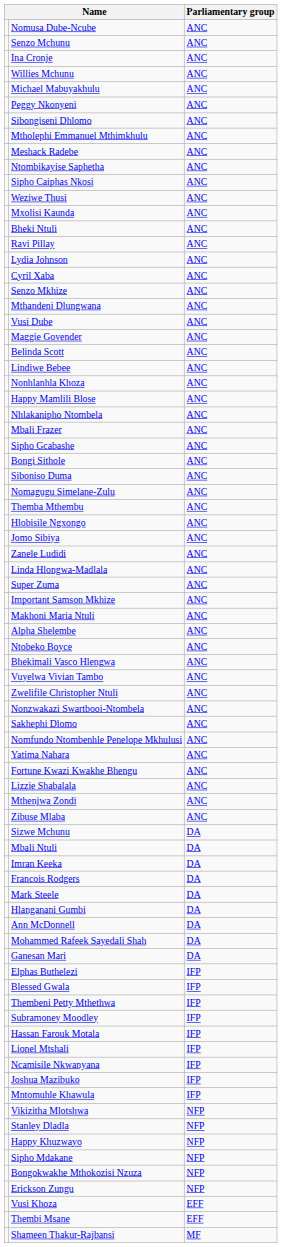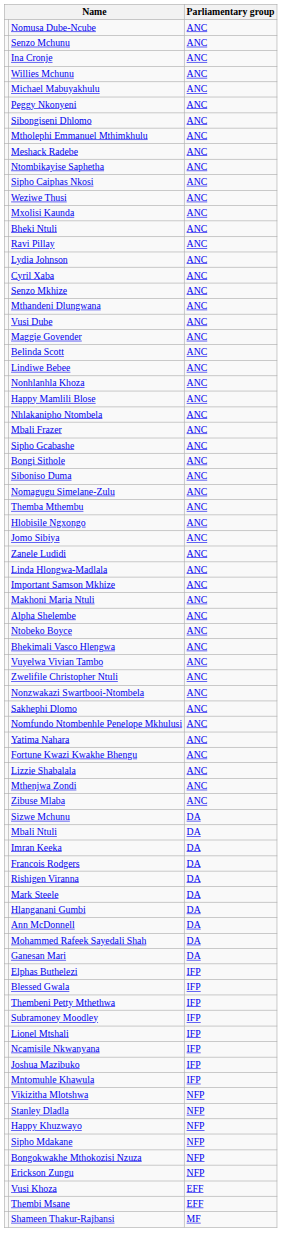- row: (35, 584)
+ row: (45, 879)
- row: (55, 1033)
